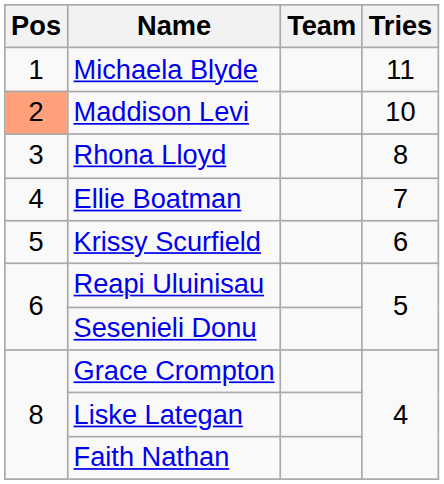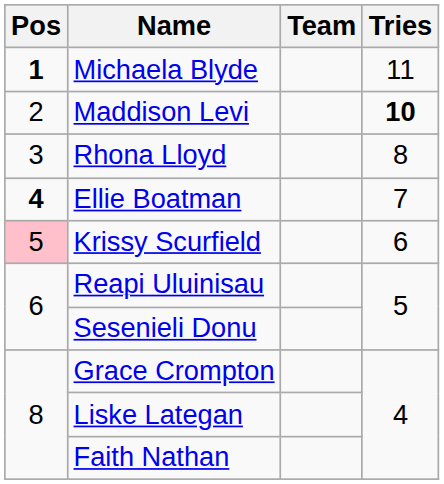(36, 69) normal -> (36, 69) bold
(36, 112) lightsalmon background -> (36, 112) no background
(400, 112) normal -> (400, 112) bold
(36, 198) normal -> (36, 198) bold
(36, 241) no background -> (36, 241) pink background
